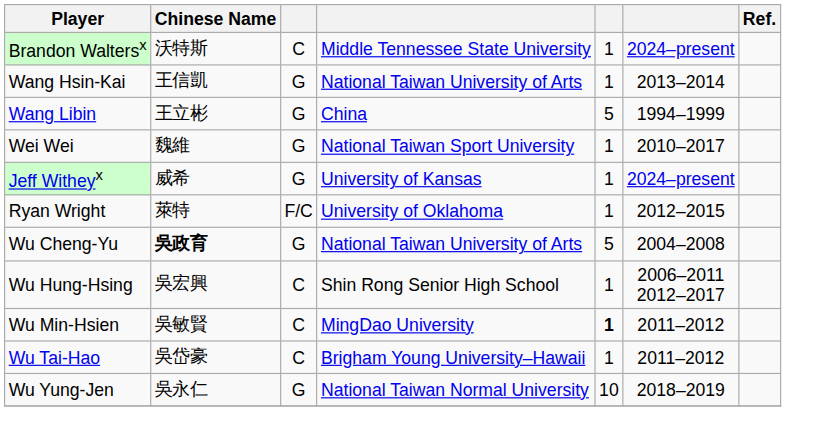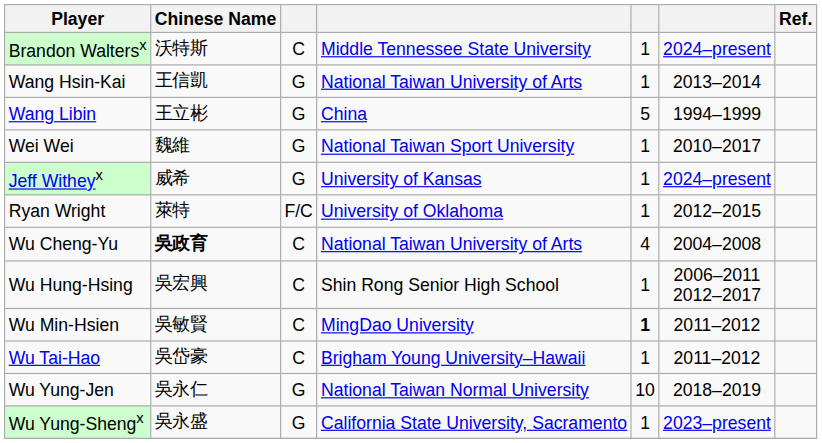(299, 244) G -> (299, 244) C
(609, 244) 5 -> (645, 244) 4
+ row: (76, 422)
